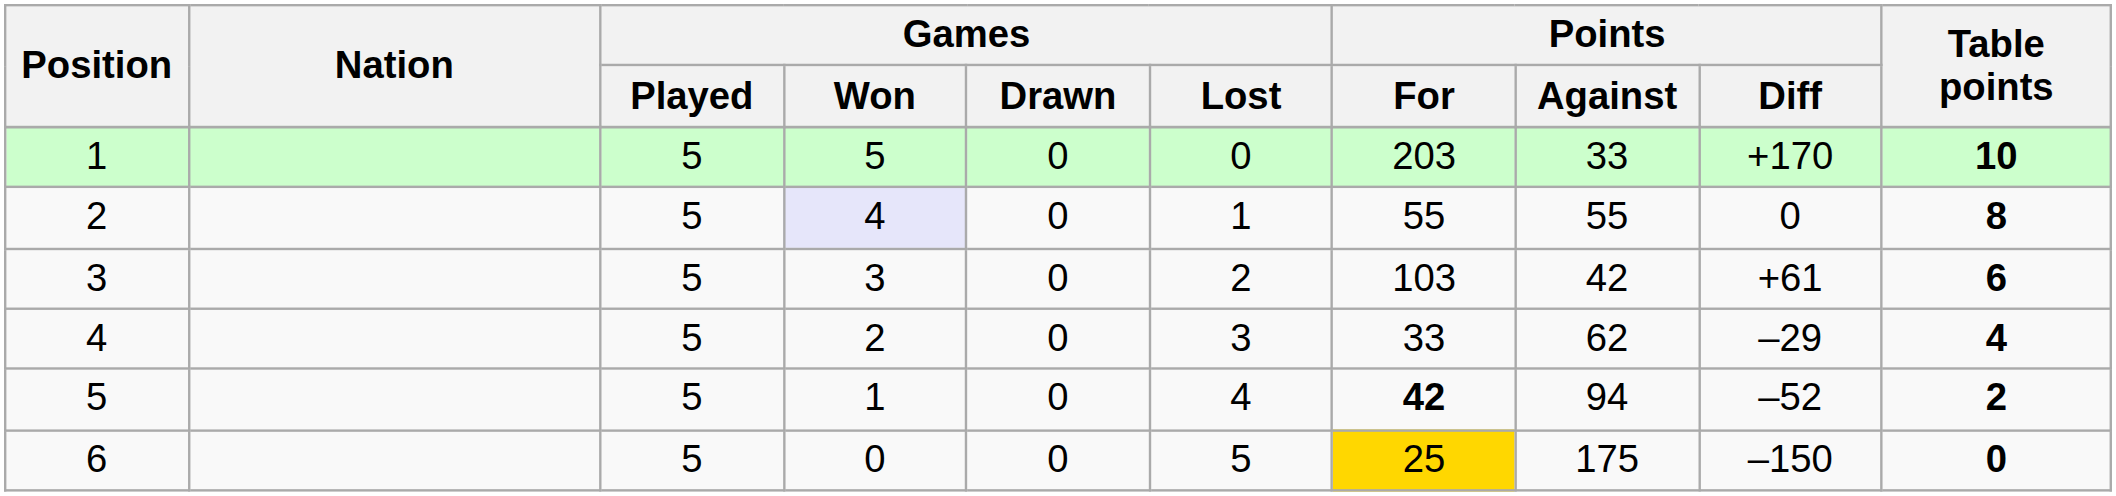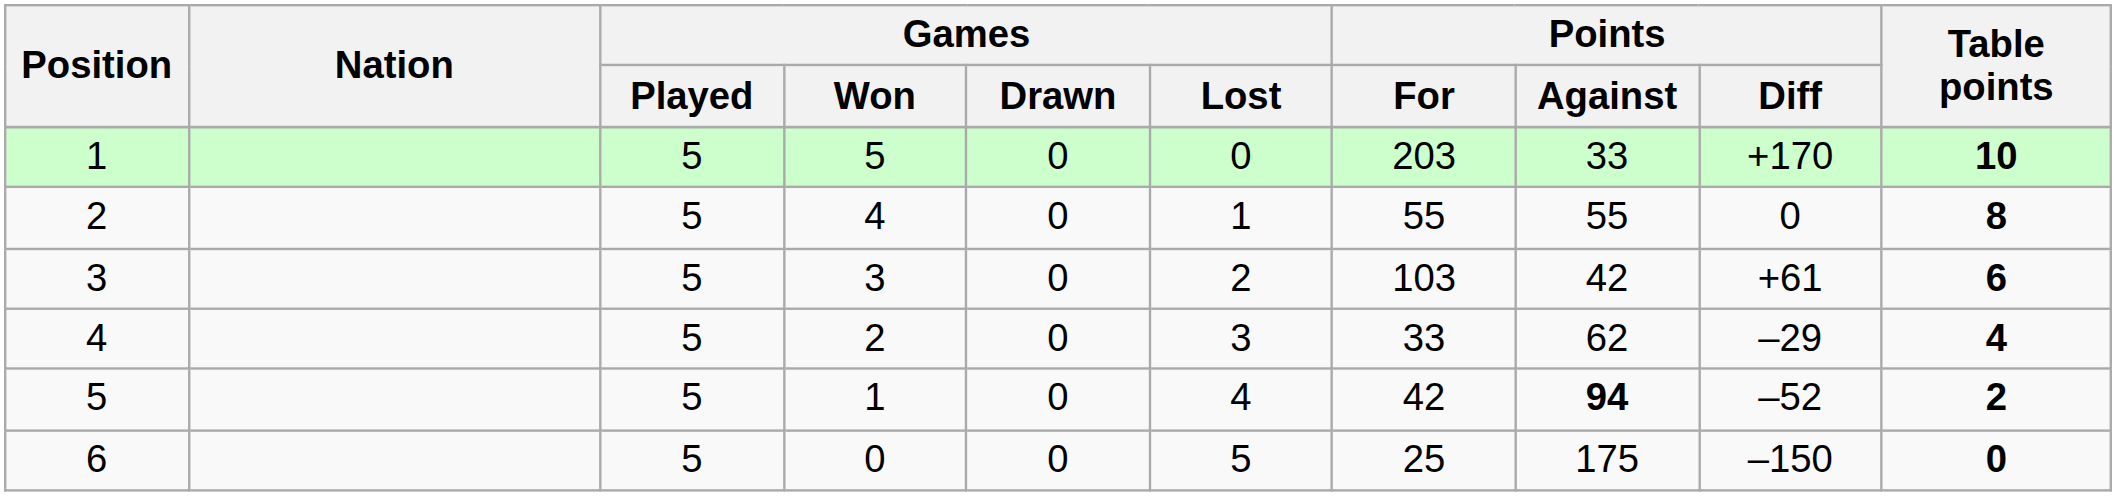(875, 216) lavender background -> (875, 216) no background
(1424, 398) bold -> (1424, 398) normal
(1607, 398) normal -> (1607, 398) bold
(1424, 459) gold background -> (1424, 459) no background
